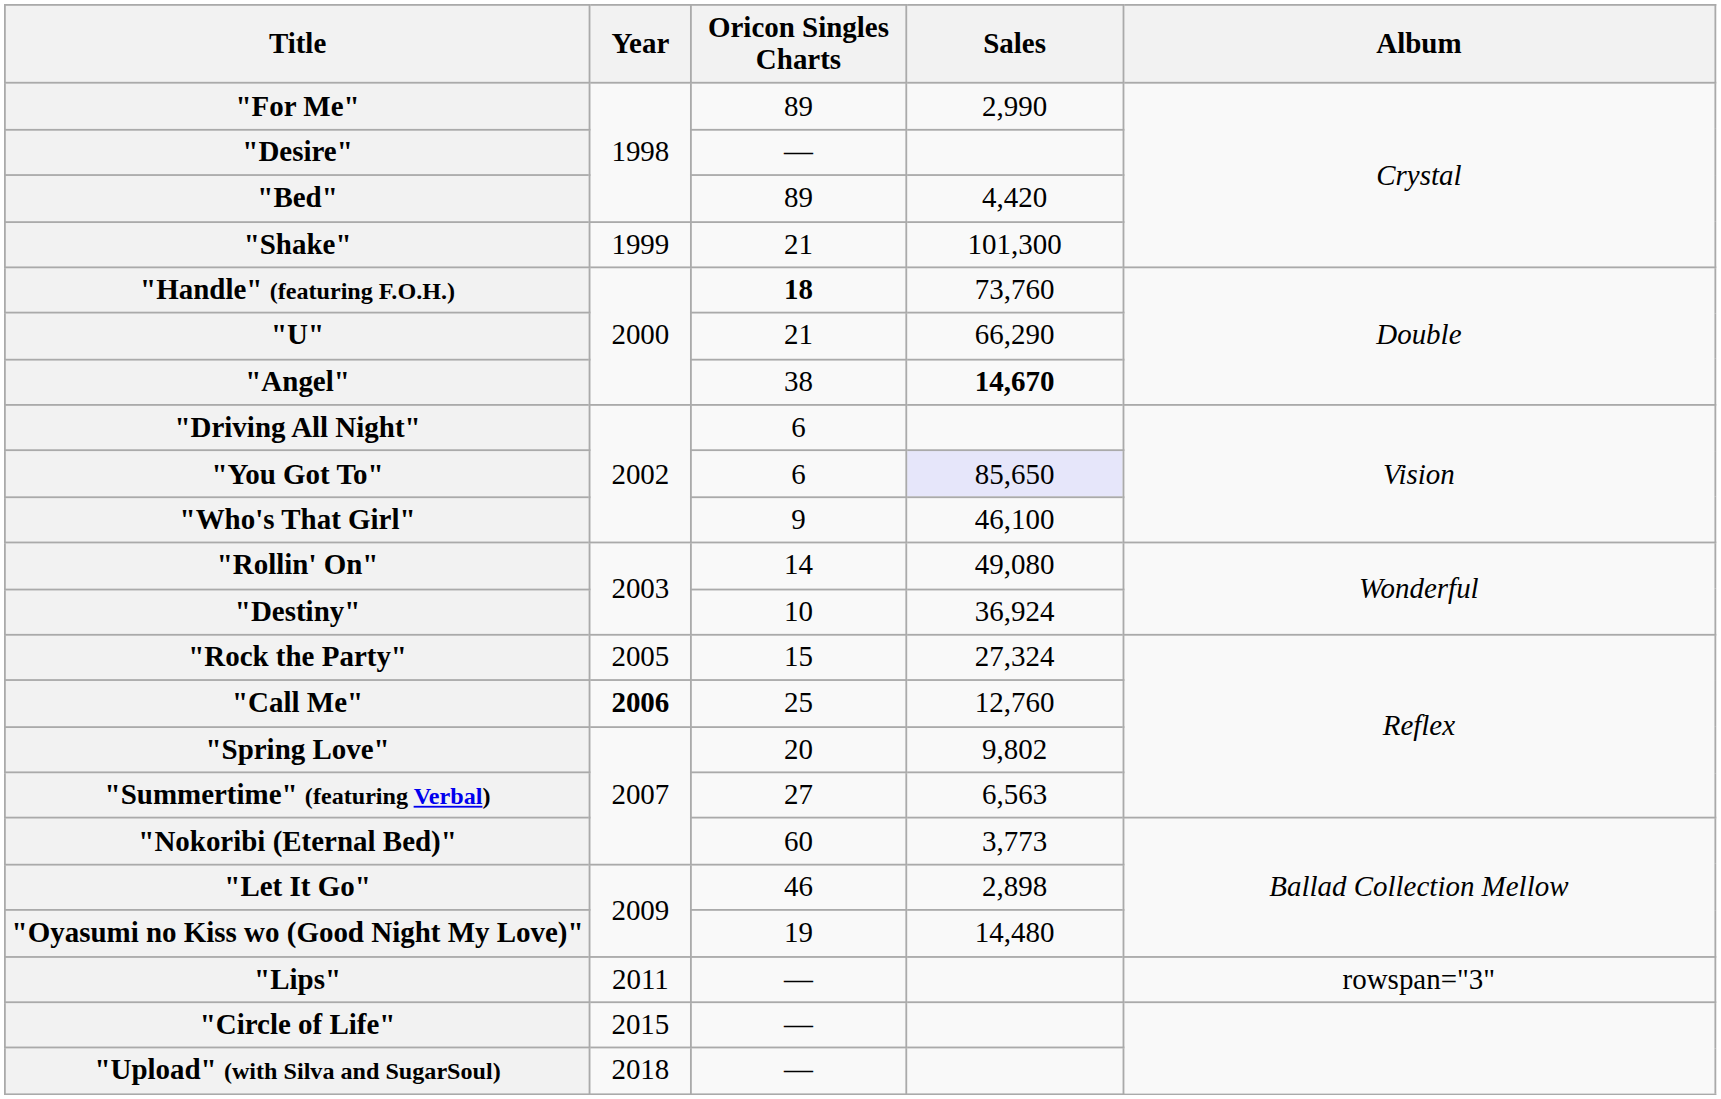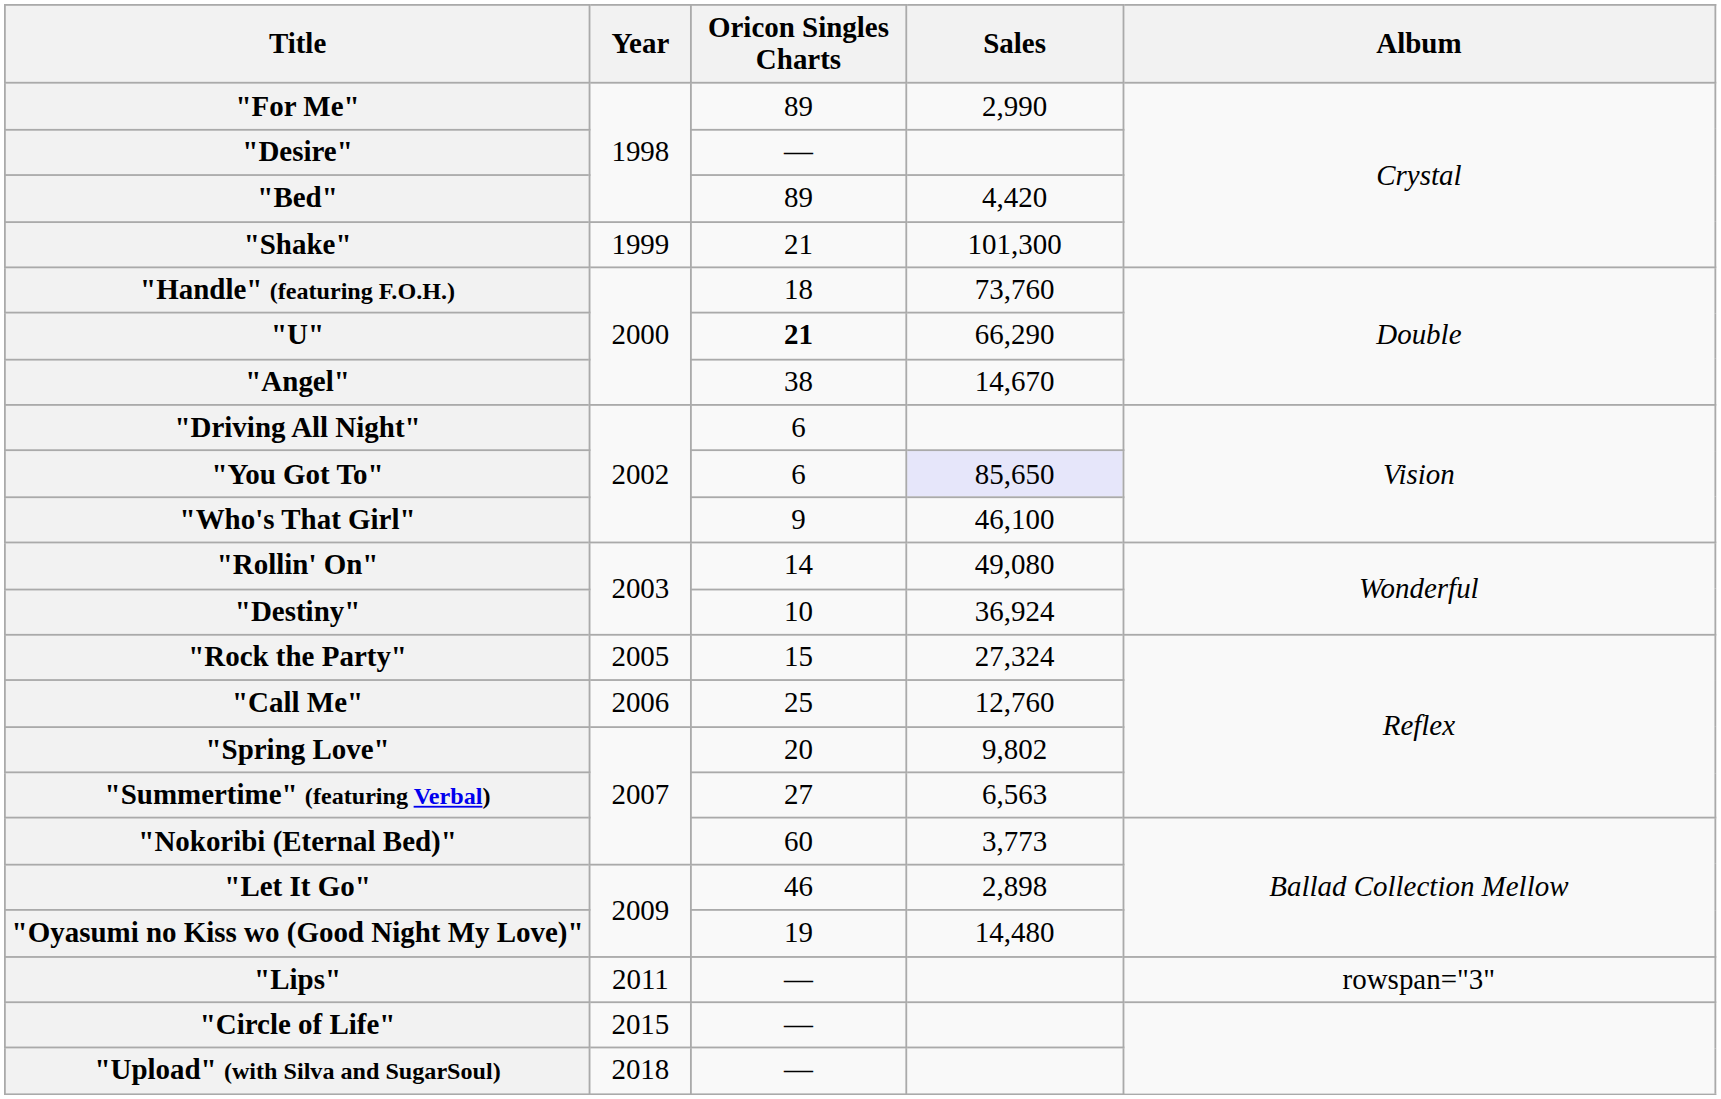(799, 289) bold -> (799, 289) normal
(799, 335) normal -> (799, 335) bold
(1015, 381) bold -> (1015, 381) normal
(640, 703) bold -> (640, 703) normal
